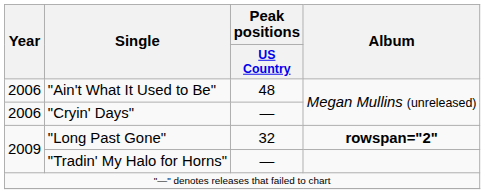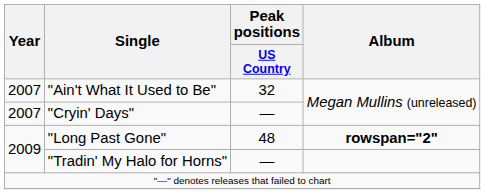(24, 90) 2006 -> (24, 90) 2007
(267, 90) 48 -> (267, 90) 32
(24, 114) 2006 -> (24, 114) 2007
(267, 137) 32 -> (267, 137) 48
